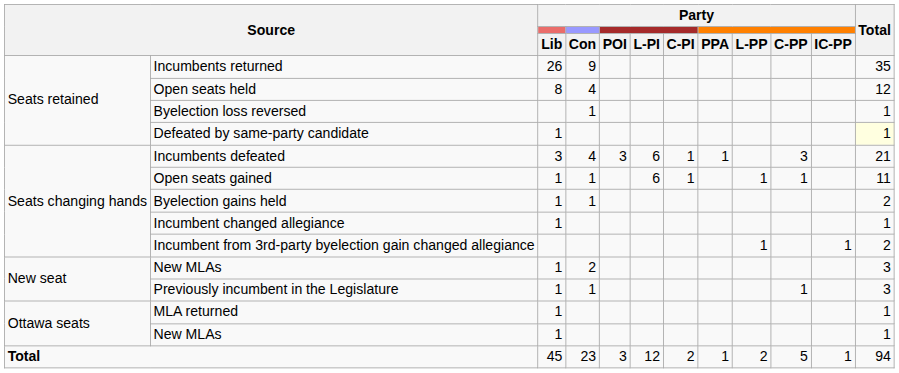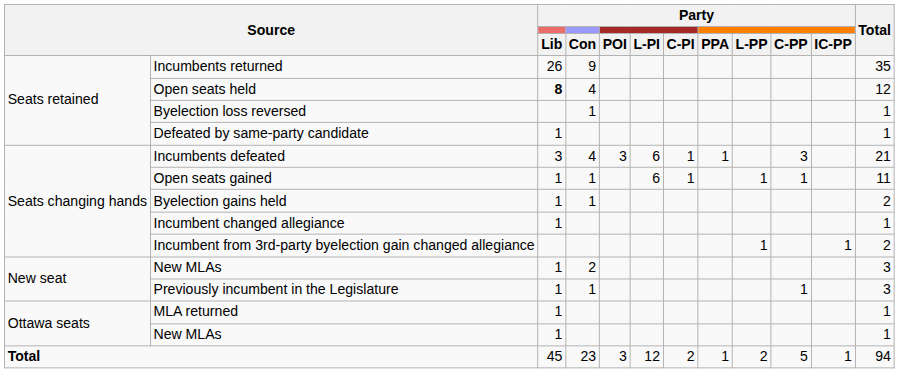(558, 89) normal -> (558, 89) bold
(887, 133) lightyellow background -> (887, 133) no background
